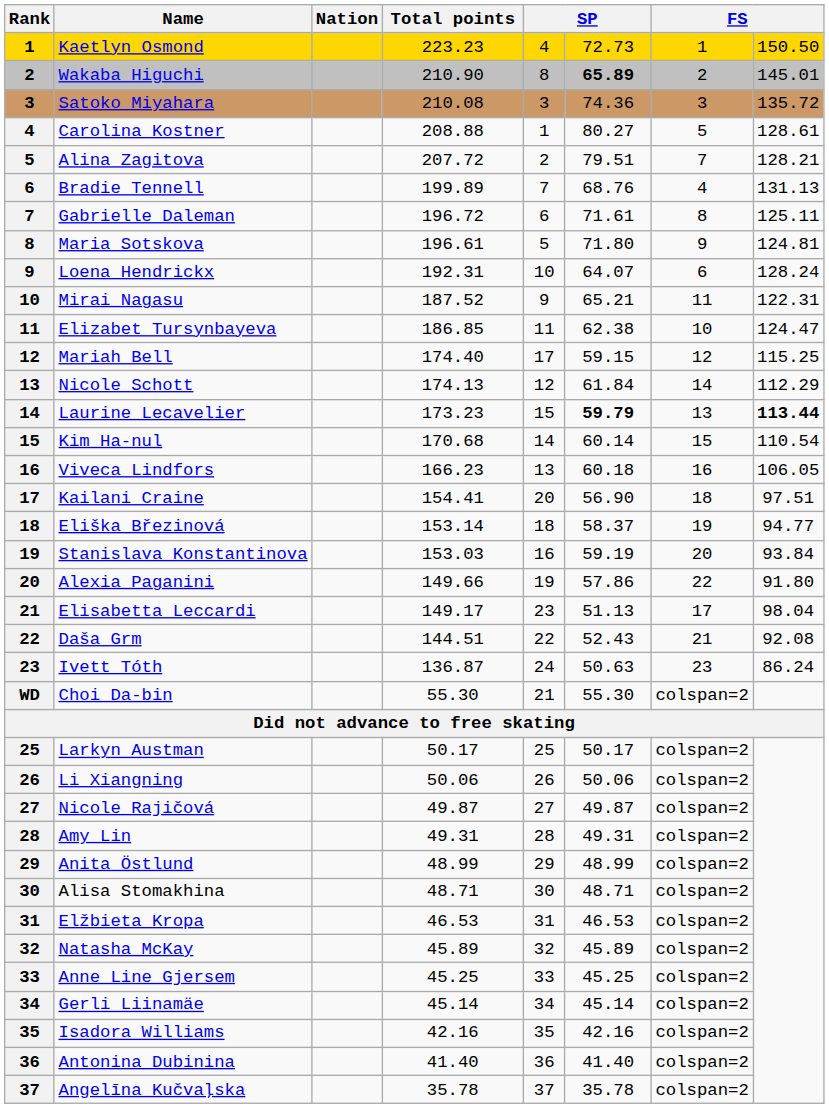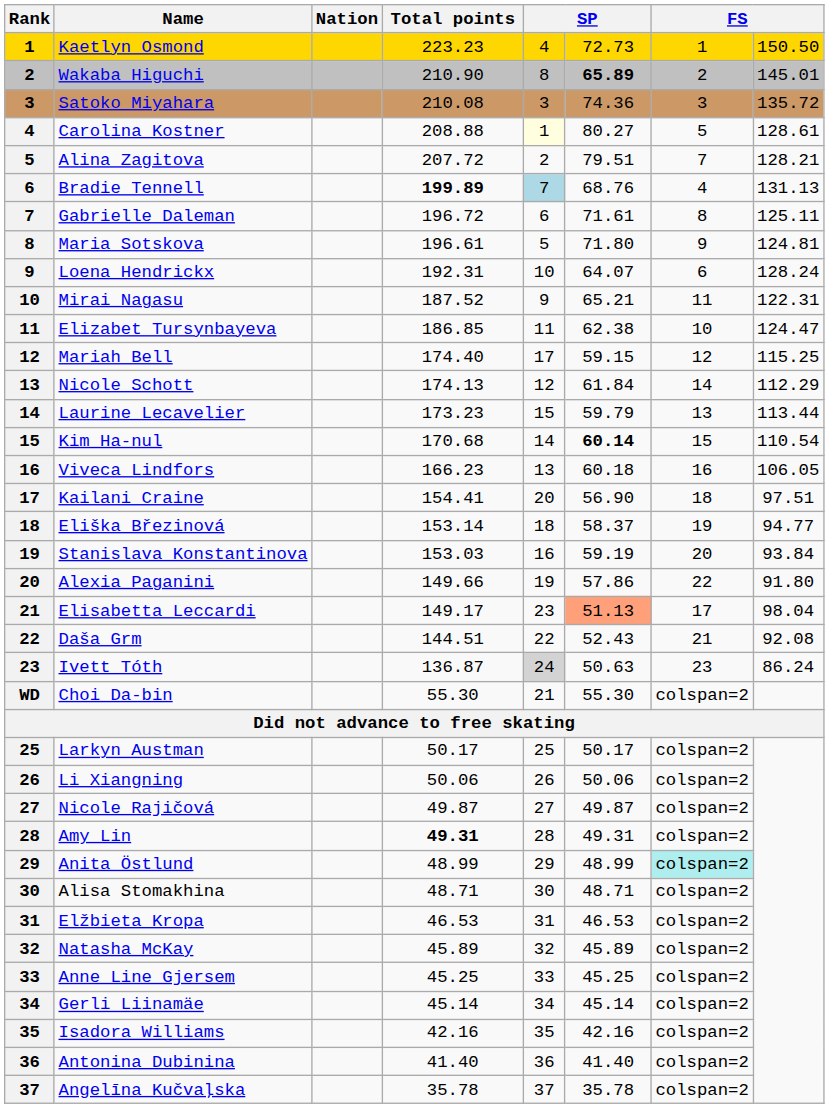(544, 131) no background -> (544, 131) lightyellow background
(453, 188) normal -> (453, 188) bold
(544, 188) no background -> (544, 188) lightblue background
(608, 413) bold -> (608, 413) normal
(788, 413) bold -> (788, 413) normal
(608, 441) normal -> (608, 441) bold
(608, 611) no background -> (608, 611) lightsalmon background
(544, 667) no background -> (544, 667) lightgrey background
(453, 836) normal -> (453, 836) bold
(702, 864) no background -> (702, 864) paleturquoise background
